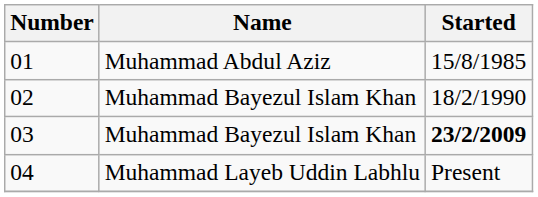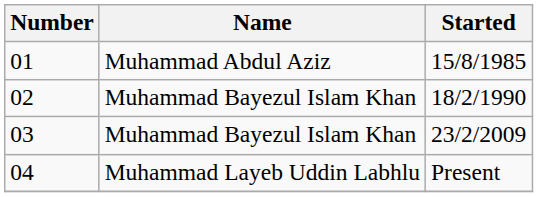(479, 135) bold -> (479, 135) normal
